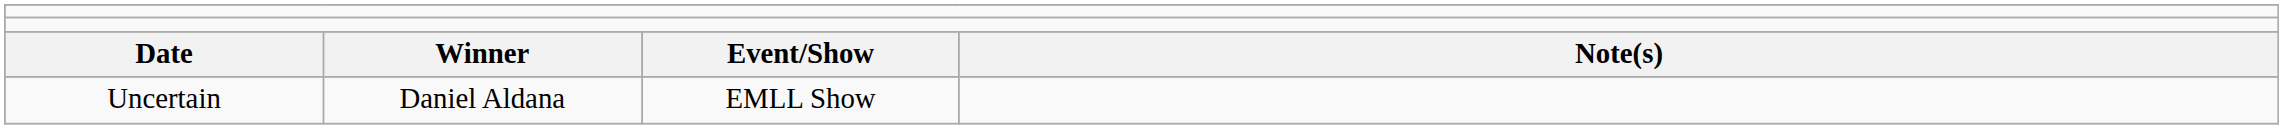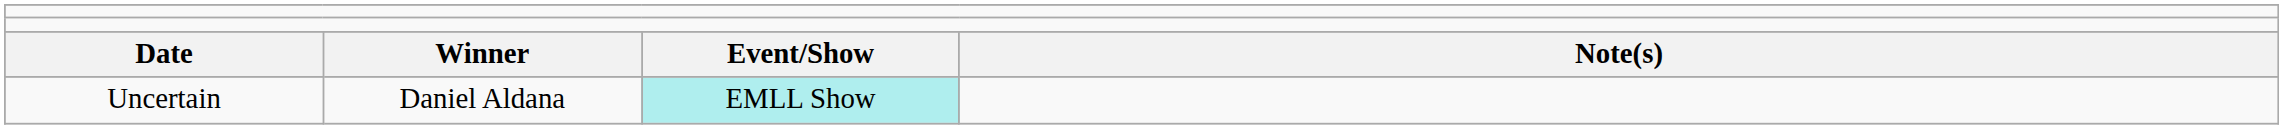(801, 99) no background -> (801, 99) paleturquoise background
